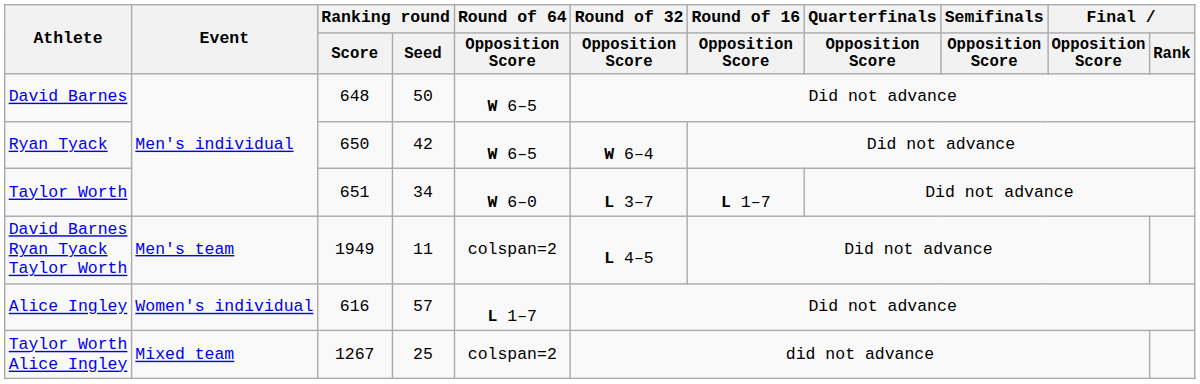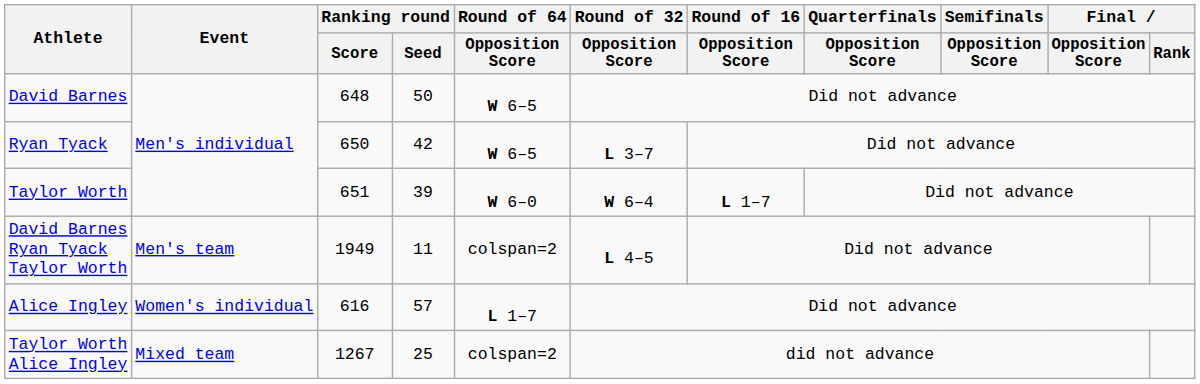(629, 155) W 6–4 -> (629, 155) L 3–7
(423, 192) 34 -> (423, 192) 39
(629, 202) L 3–7 -> (629, 202) W 6–4
